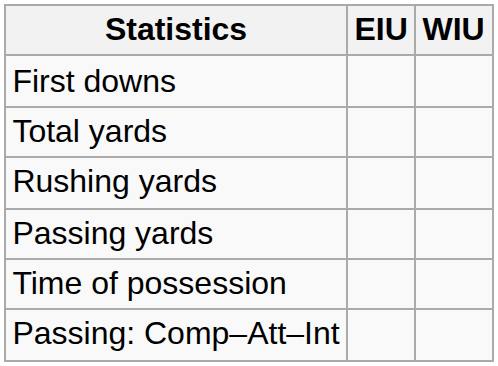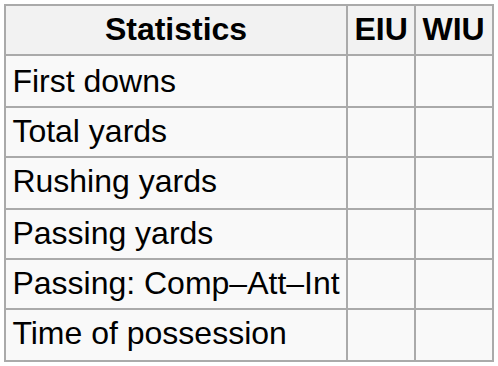rows swapped: (176, 334) <-> (150, 283)
